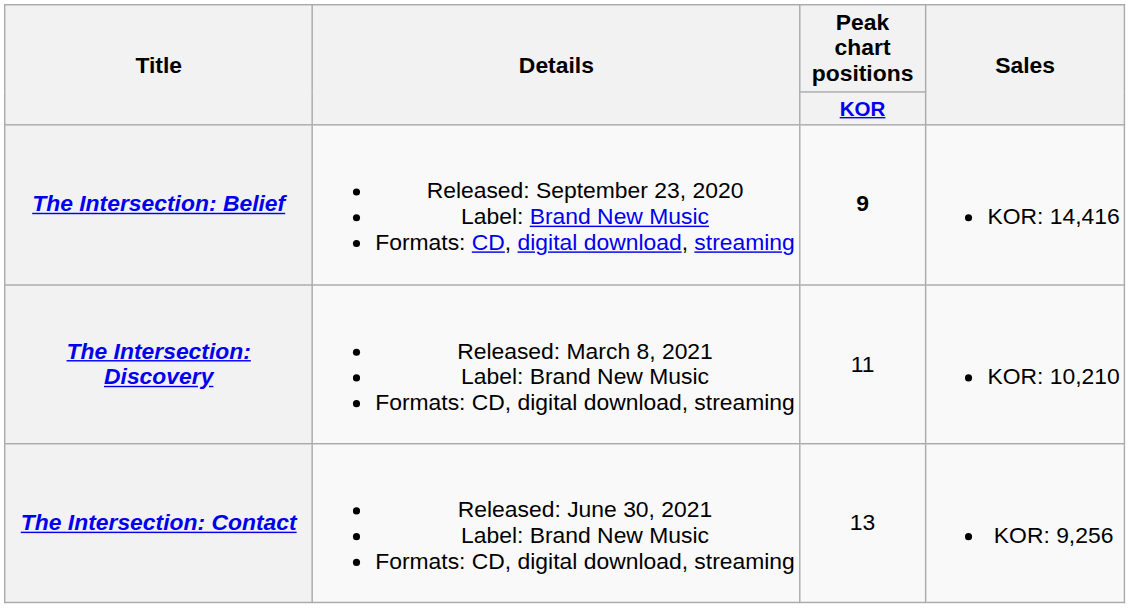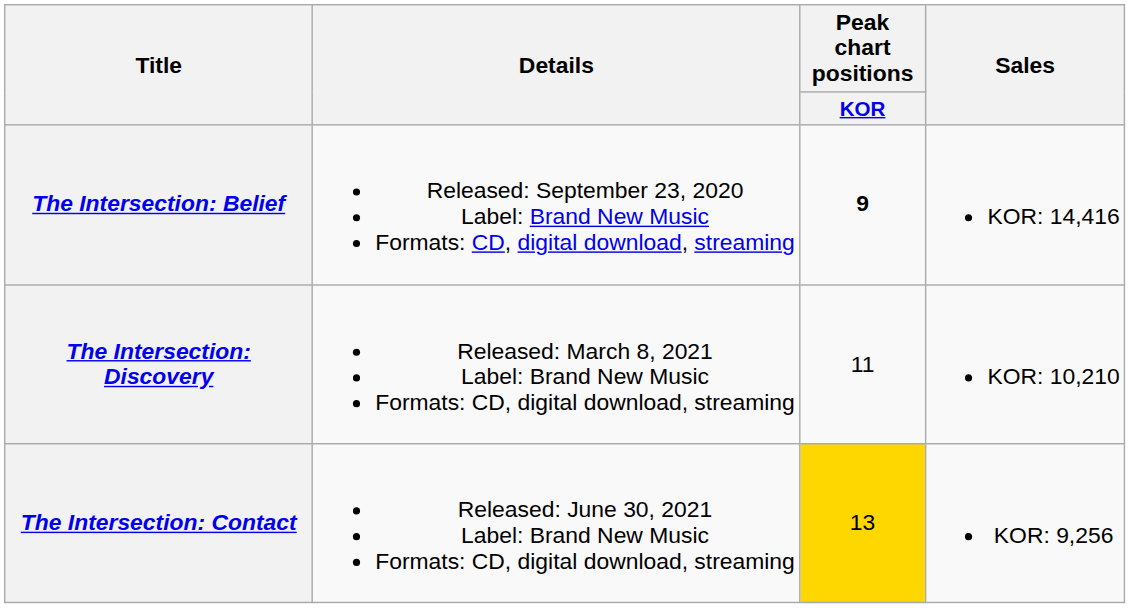(863, 522) no background -> (863, 522) gold background
